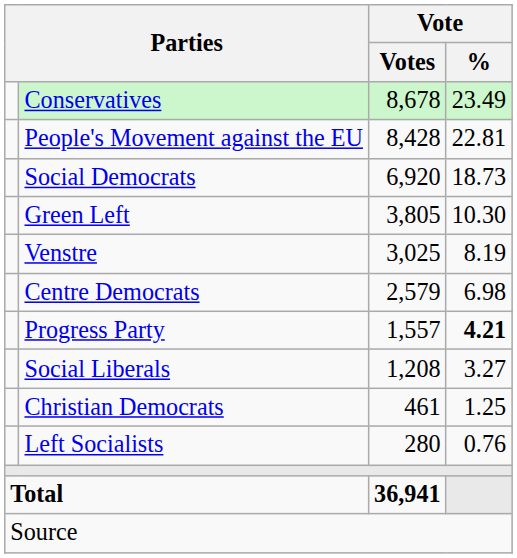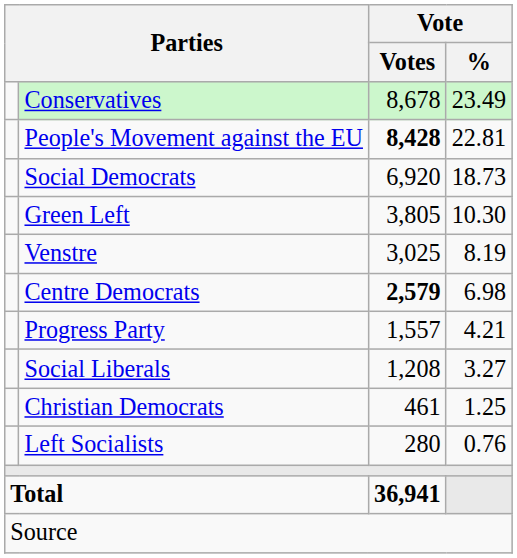(413, 138) normal -> (413, 138) bold
(413, 291) normal -> (413, 291) bold
(485, 330) bold -> (485, 330) normal
